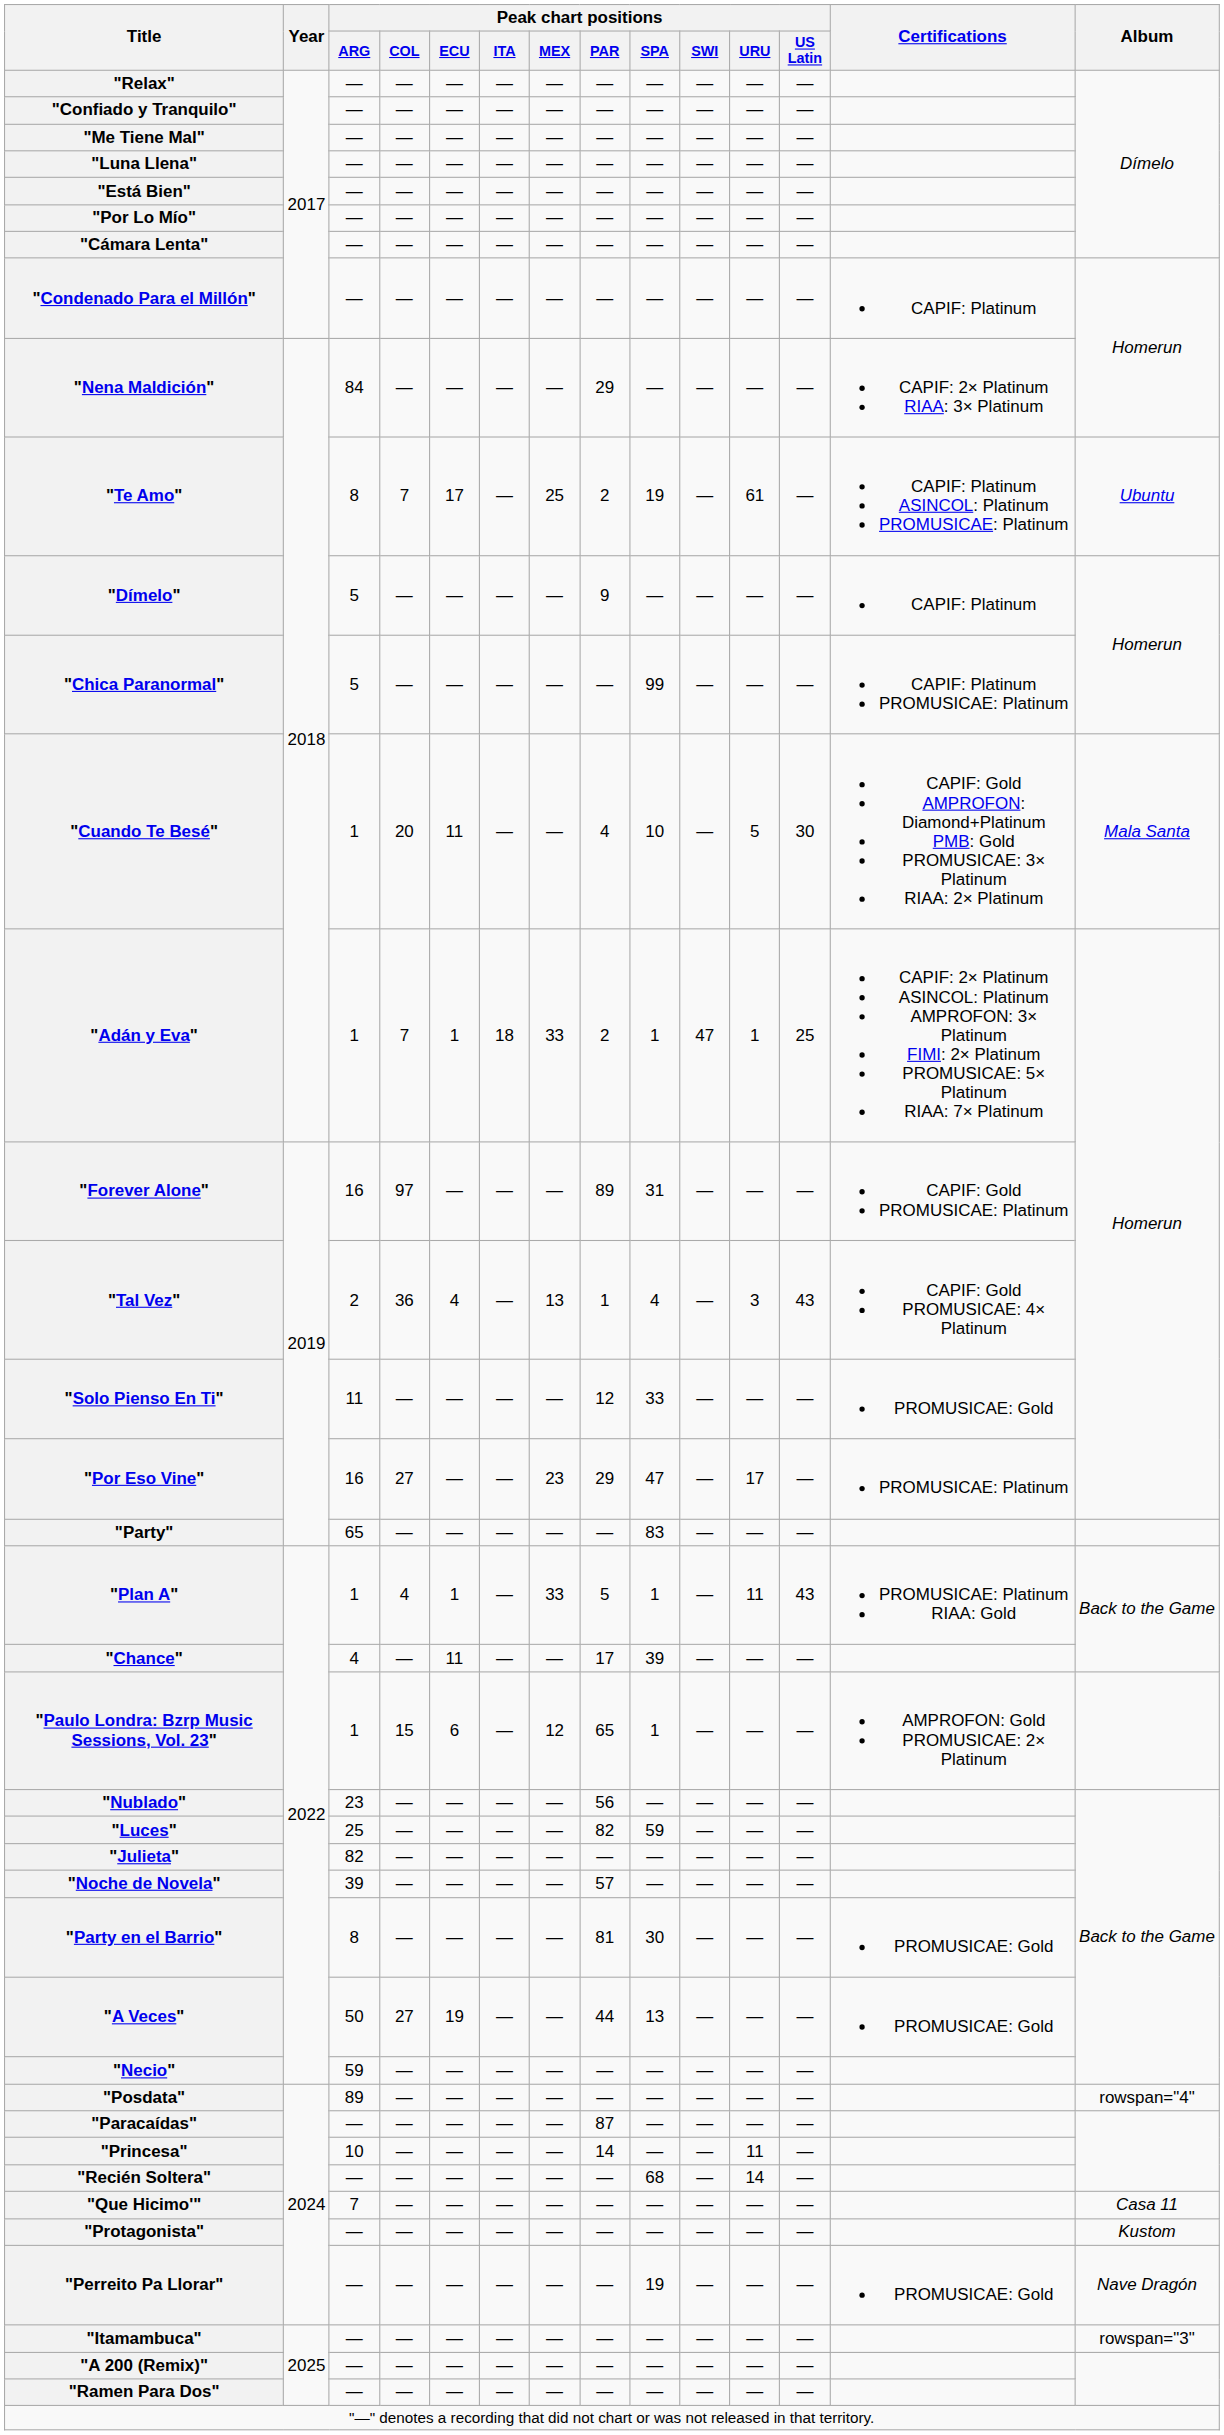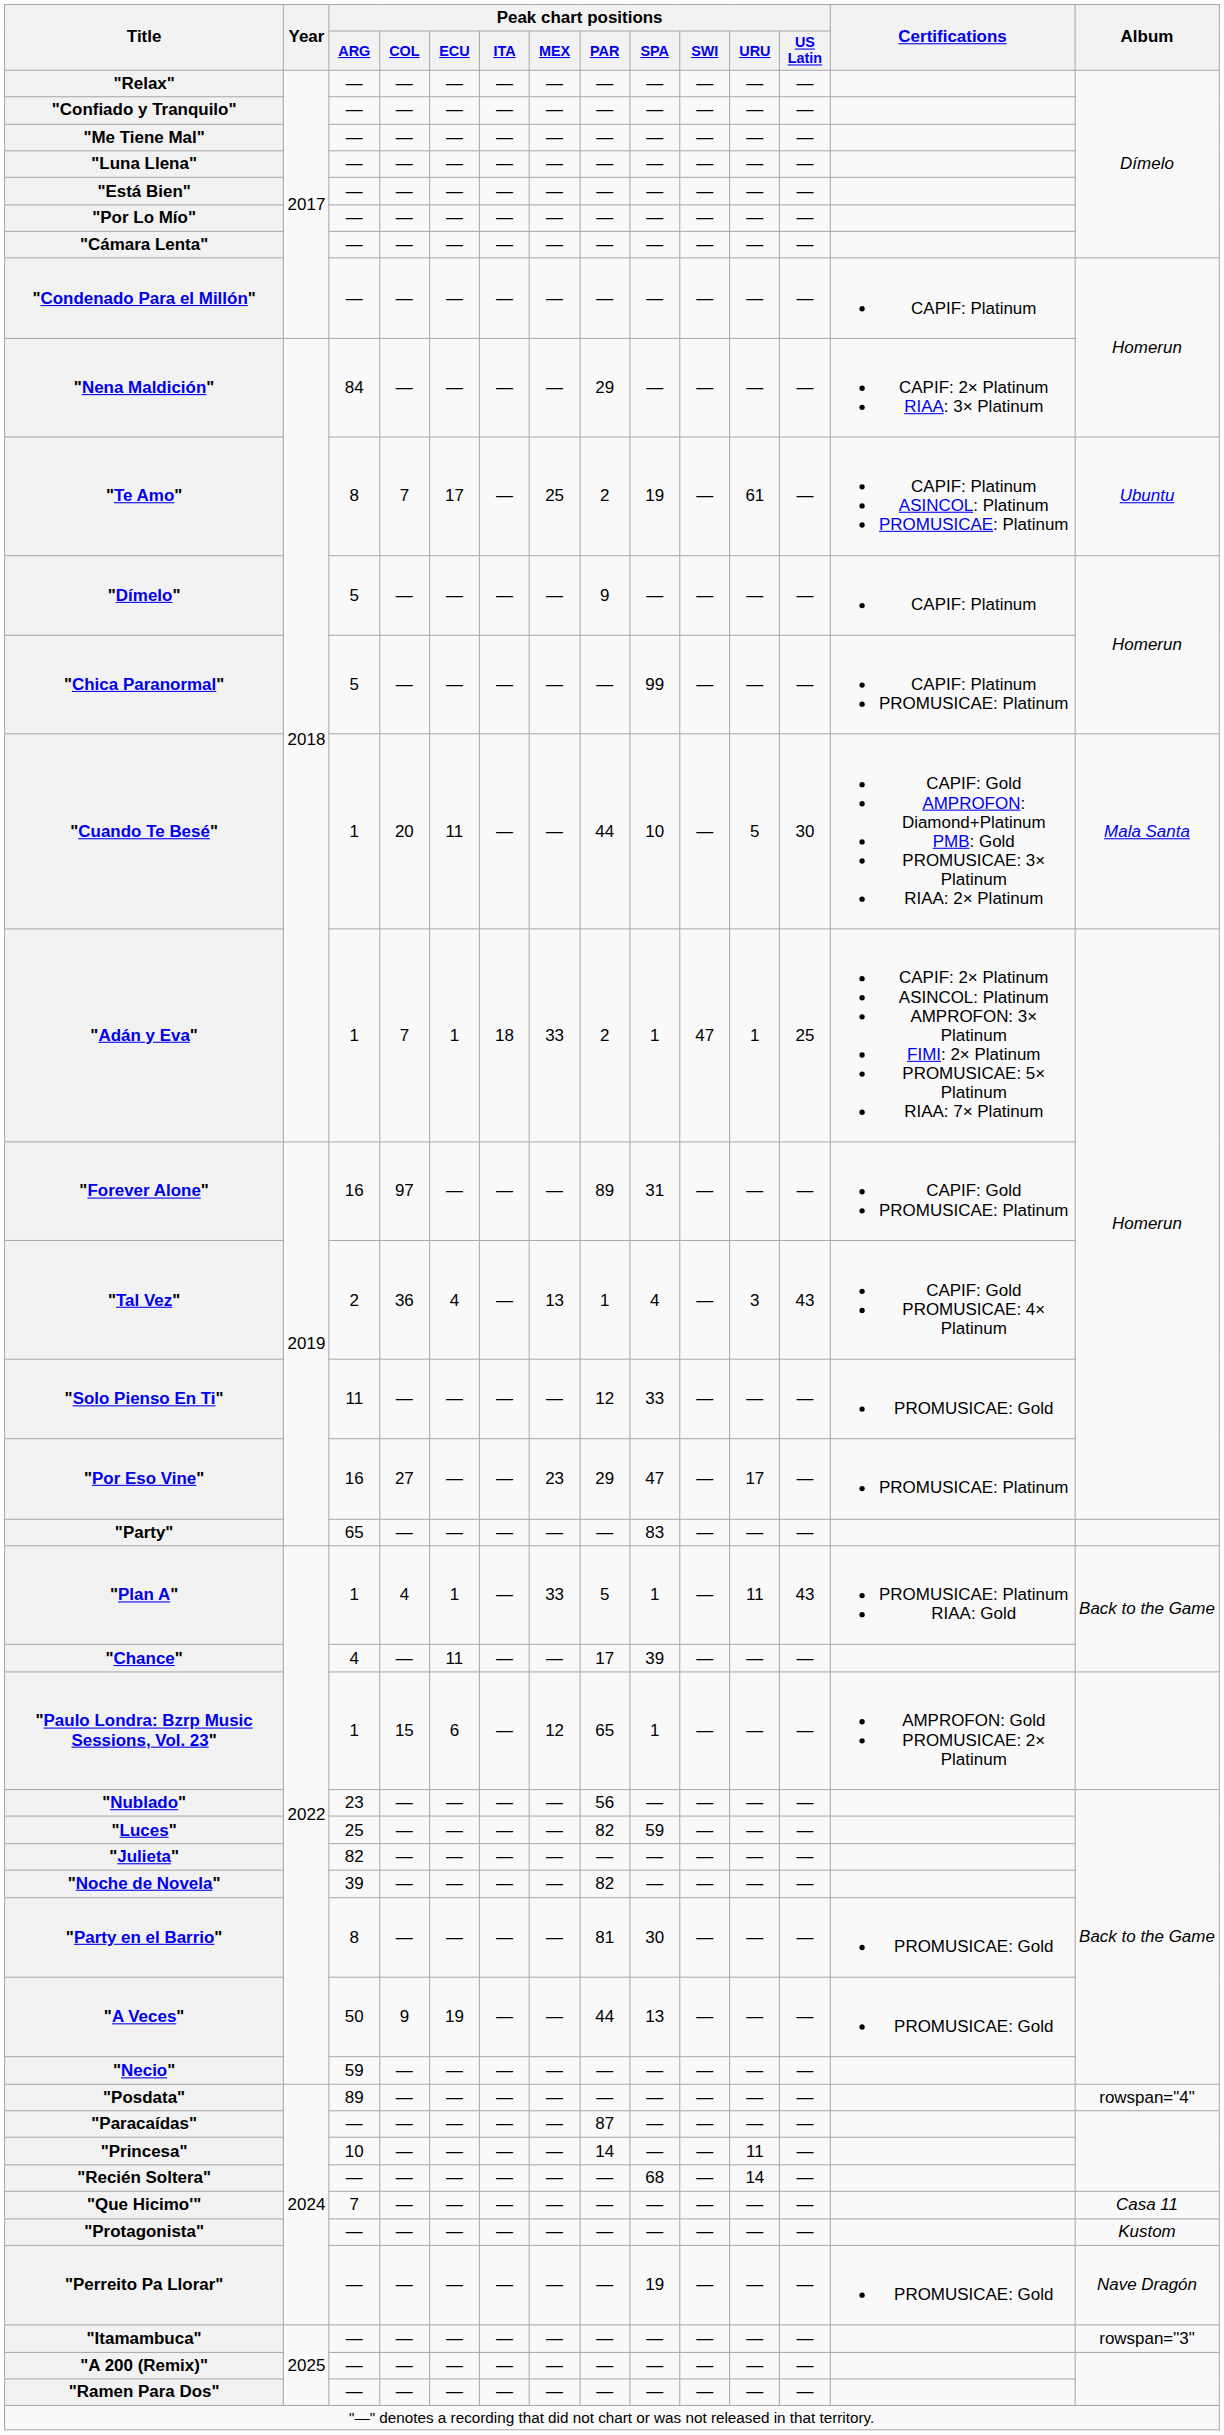(605, 831) 4 -> (605, 831) 44
(605, 1883) 57 -> (605, 1883) 82
(404, 2017) 27 -> (404, 2017) 9
